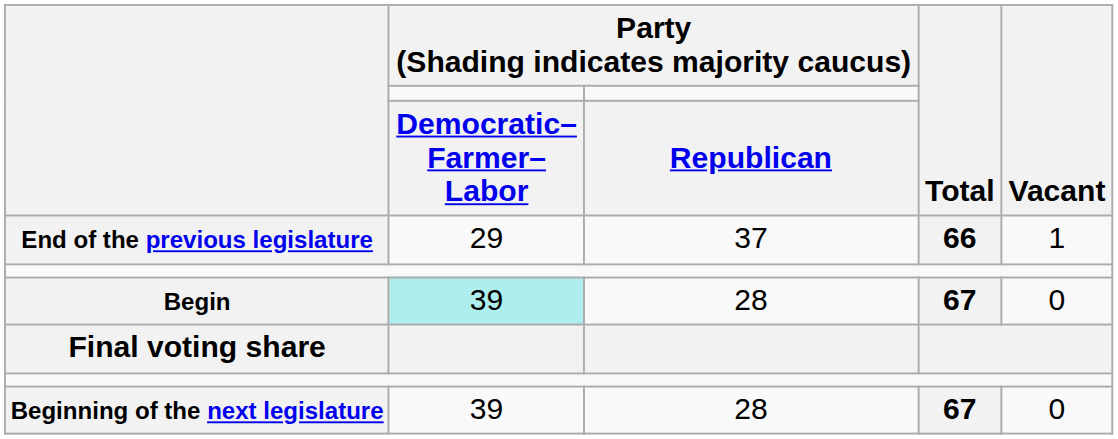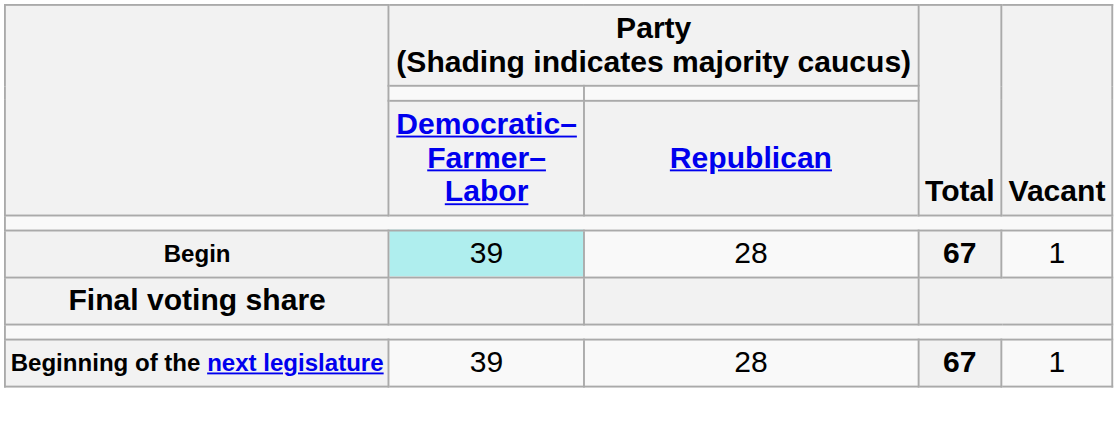- row: (197, 240)
(1057, 300) 0 -> (1057, 253) 1
(1057, 409) 0 -> (1057, 362) 1
